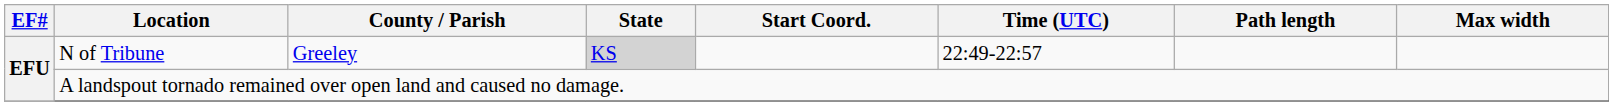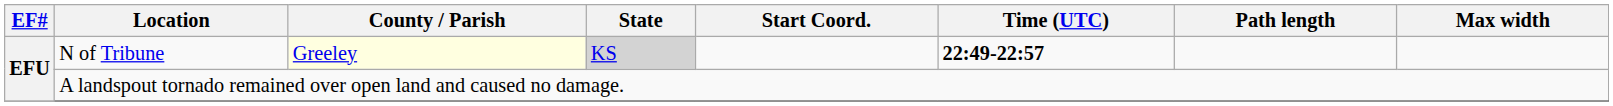(325, 52) no background -> (325, 52) lightyellow background
(992, 52) normal -> (993, 52) bold
